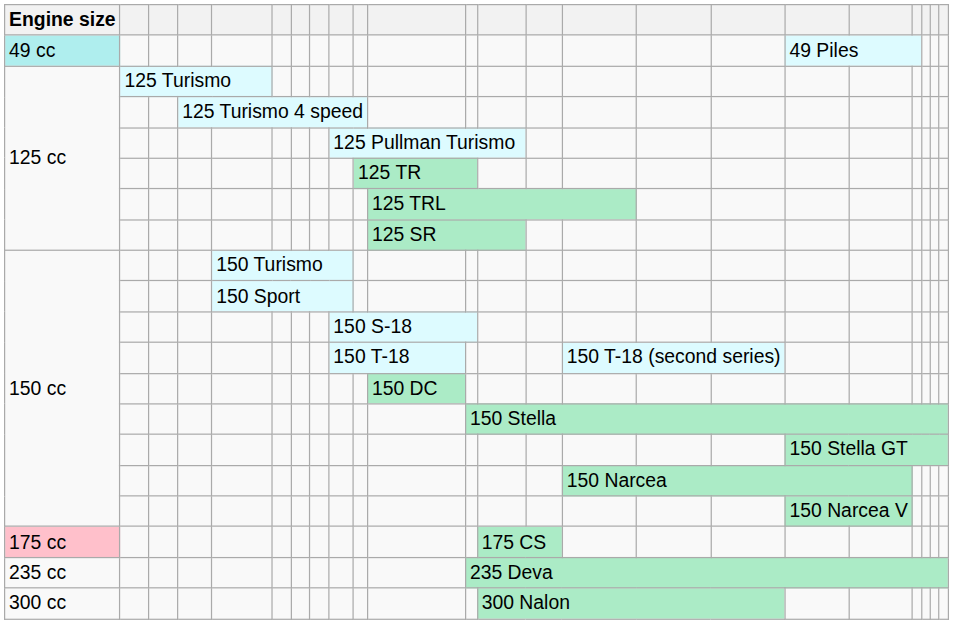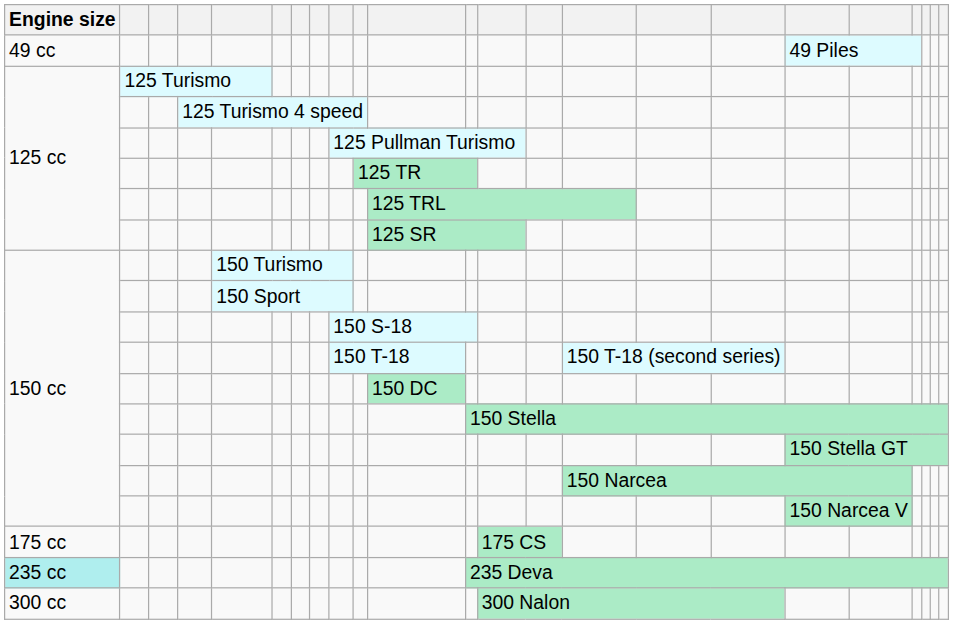(32, 50) paleturquoise background -> (32, 50) no background
(38, 541) pink background -> (38, 541) no background
(38, 572) no background -> (38, 572) paleturquoise background
